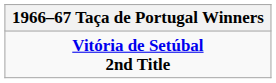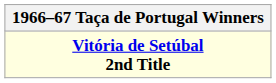(138, 54) no background -> (138, 54) lightyellow background
